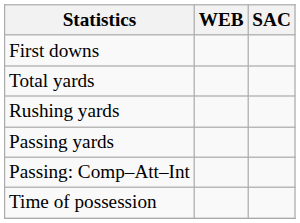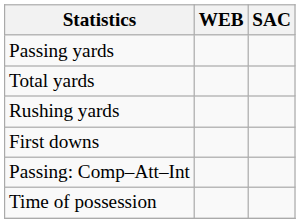rows swapped: (54, 50) <-> (62, 141)
